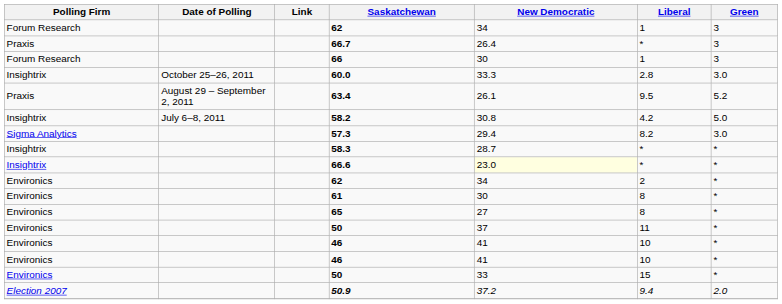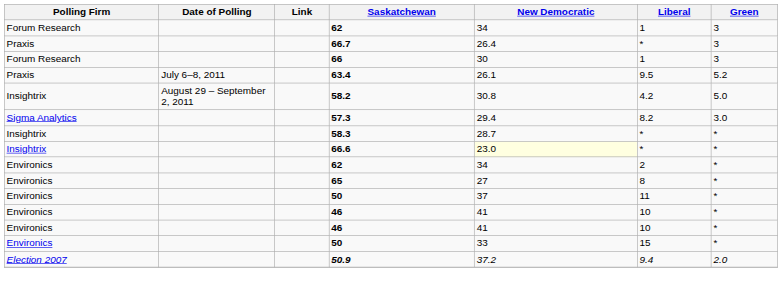- row: (26, 75)
(213, 96) August 29 – September 2, 2011 -> (193, 75) July 6–8, 2011
(193, 117) July 6–8, 2011 -> (213, 96) August 29 – September 2, 2011
- row: (29, 196)
